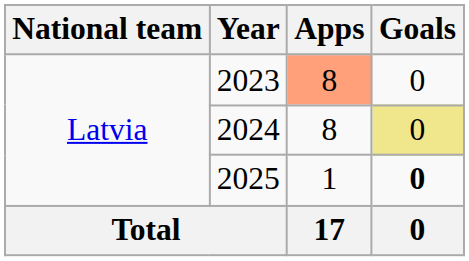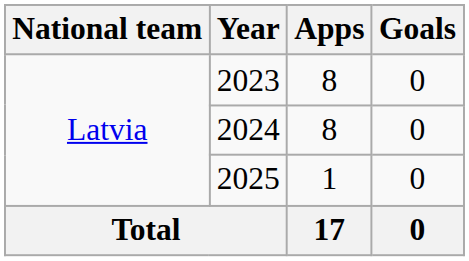(329, 79) lightsalmon background -> (329, 79) no background
(417, 129) khaki background -> (417, 129) no background
(417, 179) bold -> (417, 179) normal
